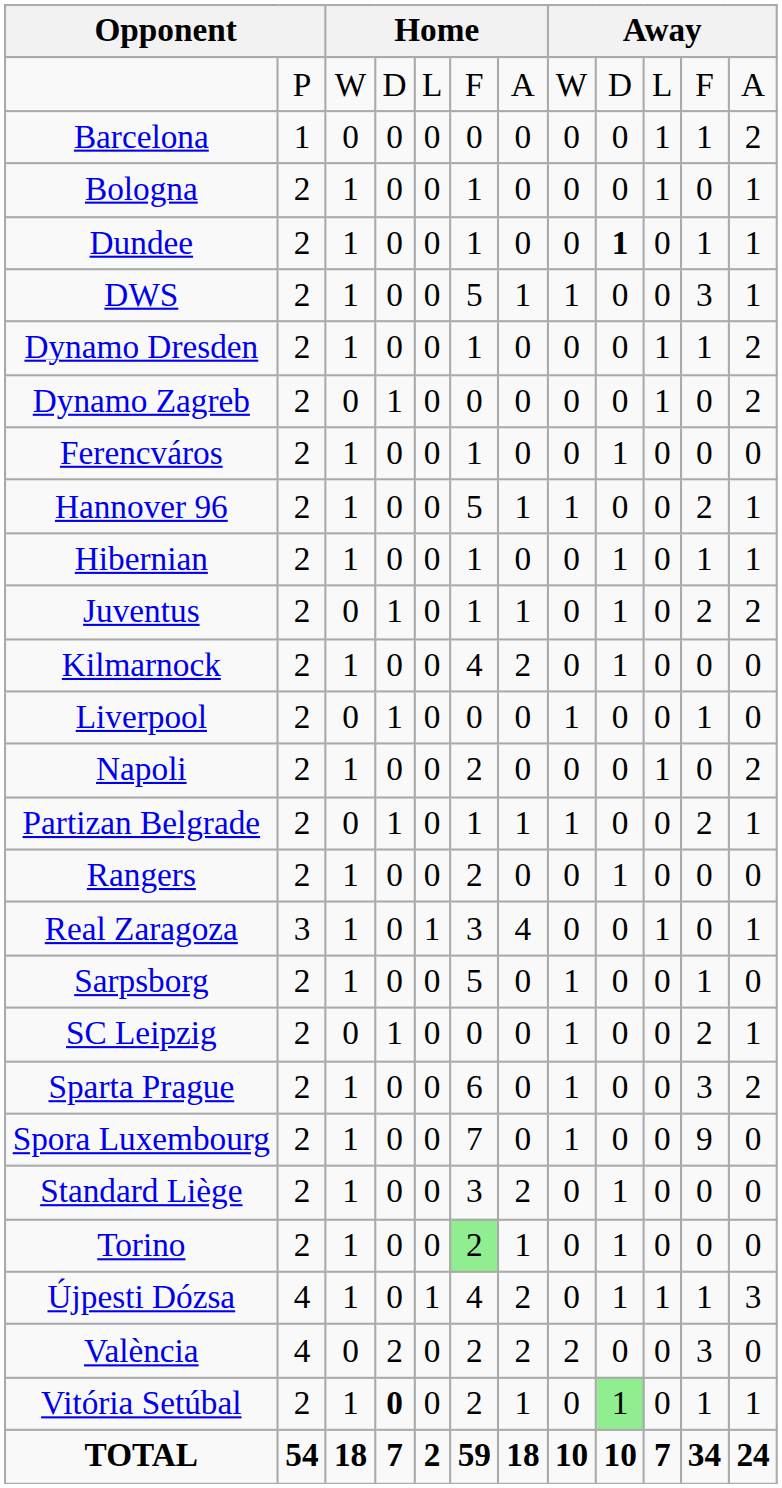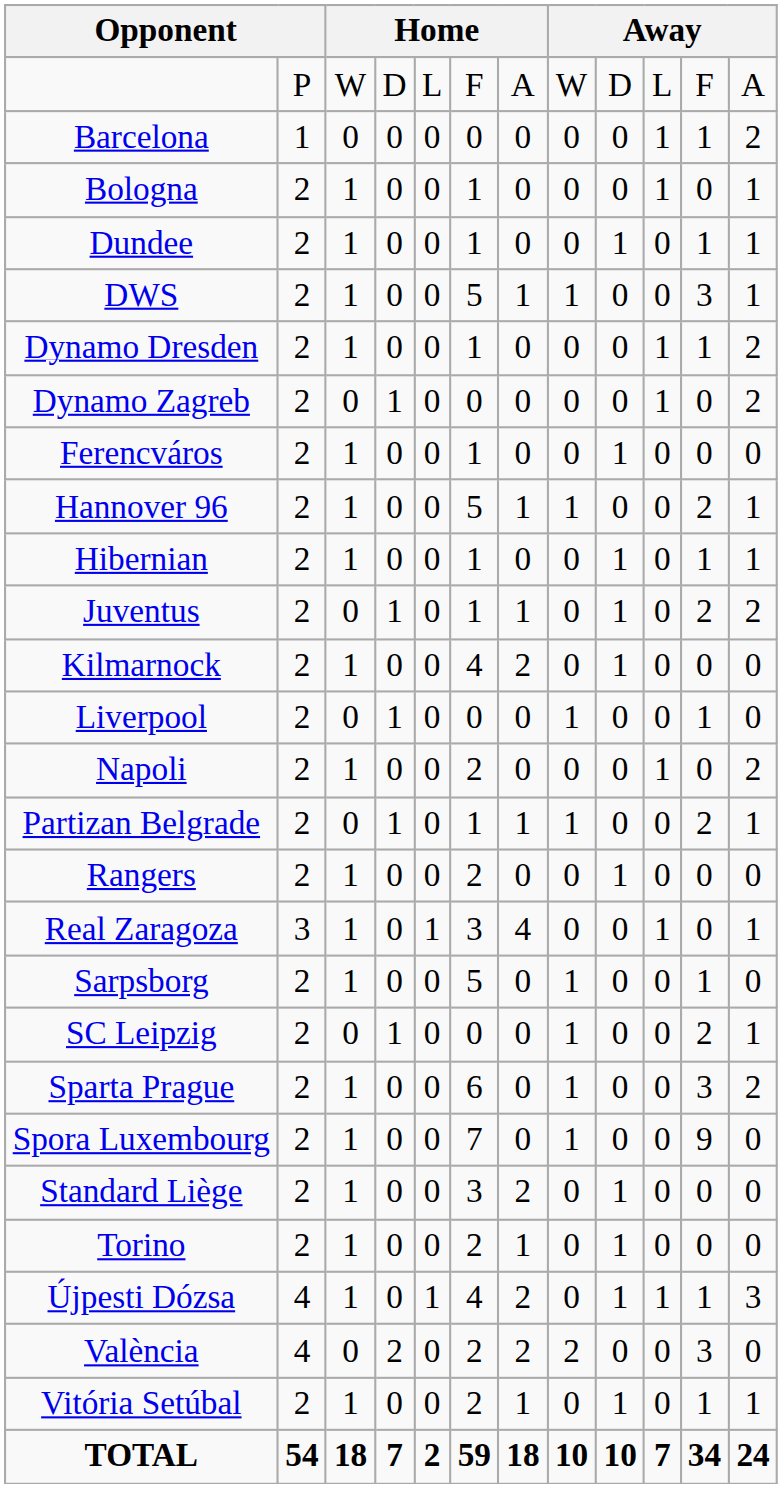(620, 242) bold -> (620, 242) normal
(474, 1244) lightgreen background -> (474, 1244) no background
(395, 1403) bold -> (395, 1403) normal
(620, 1403) lightgreen background -> (620, 1403) no background
